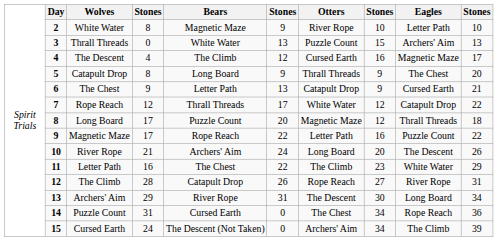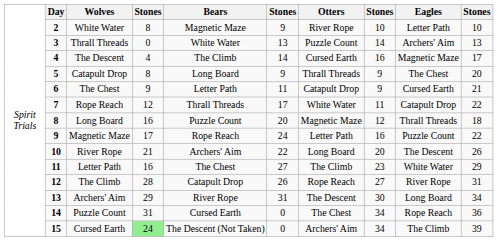(380, 43) 15 -> (380, 43) 14
(283, 58) 12 -> (283, 58) 14
(283, 89) 13 -> (283, 89) 11
(380, 105) 12 -> (380, 105) 11
(148, 120) 17 -> (148, 120) 16
(283, 136) 22 -> (283, 136) 24
(283, 151) 24 -> (283, 151) 22
(283, 167) 22 -> (283, 167) 27
(148, 228) no background -> (148, 228) lightgreen background
